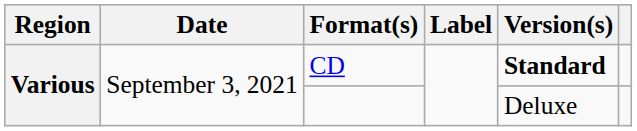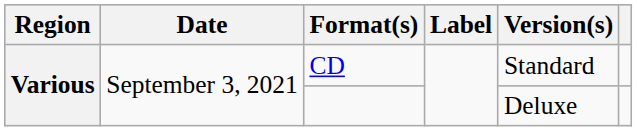(555, 65) bold -> (549, 65) normal
